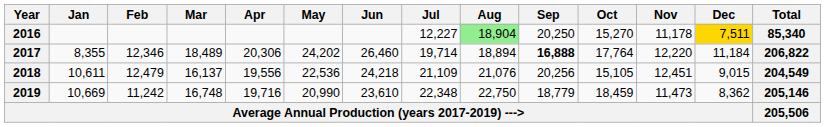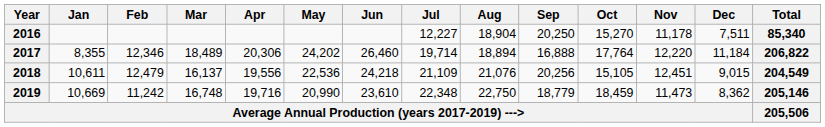(497, 34) lightgreen background -> (497, 34) no background
(735, 34) gold background -> (735, 34) no background
(556, 54) bold -> (556, 54) normal
